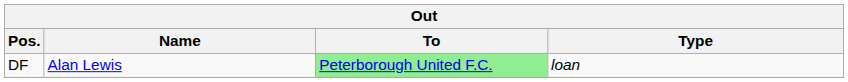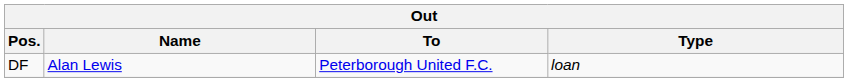(406, 65) lightgreen background -> (406, 65) no background
